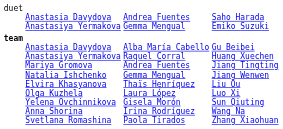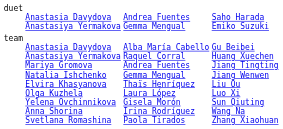(13, 38) bold -> (13, 38) normal
